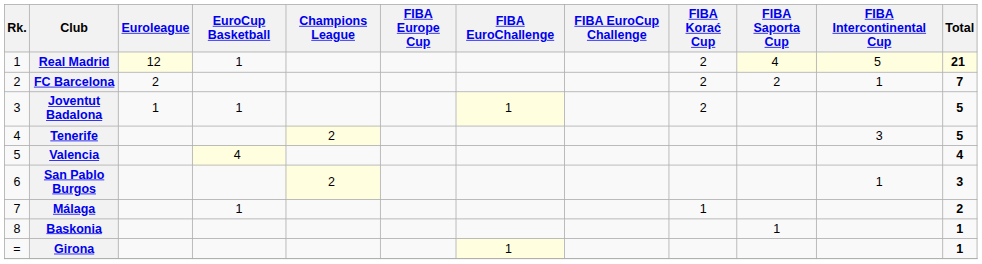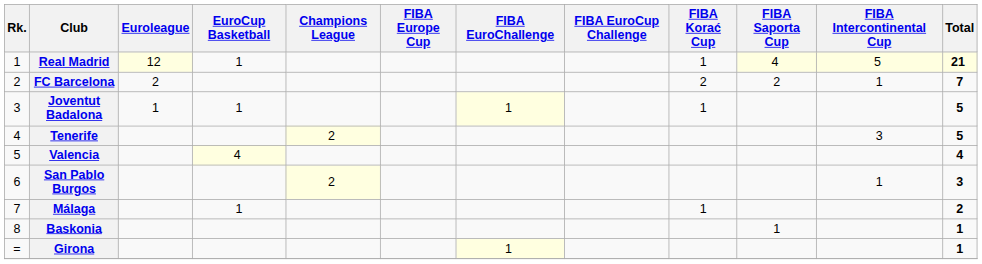(703, 62) 2 -> (703, 62) 1
(703, 108) 2 -> (703, 108) 1
